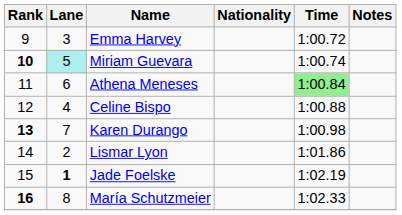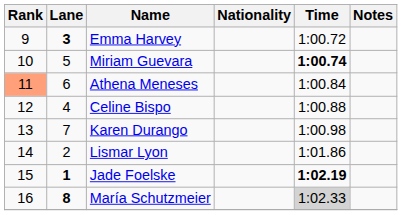(66, 38) normal -> (66, 38) bold
(25, 61) bold -> (25, 61) normal
(66, 61) paleturquoise background -> (66, 61) no background
(322, 61) normal -> (322, 61) bold
(25, 84) no background -> (25, 84) lightsalmon background
(322, 84) lightgreen background -> (322, 84) no background
(25, 130) bold -> (25, 130) normal
(322, 175) normal -> (322, 175) bold
(25, 198) bold -> (25, 198) normal
(66, 198) normal -> (66, 198) bold
(322, 198) no background -> (322, 198) lightgrey background
